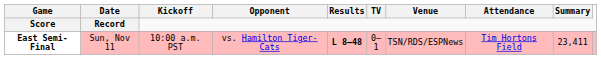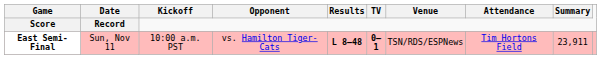(376, 43) normal -> (376, 43) bold
(573, 43) 23,411 -> (573, 43) 23,911
